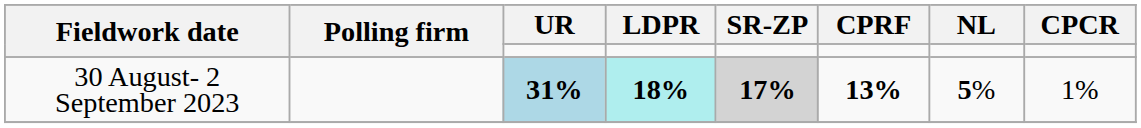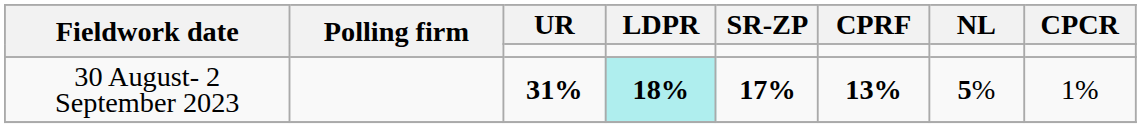(554, 89) lightblue background -> (554, 89) no background
(767, 89) lightgrey background -> (767, 89) no background
